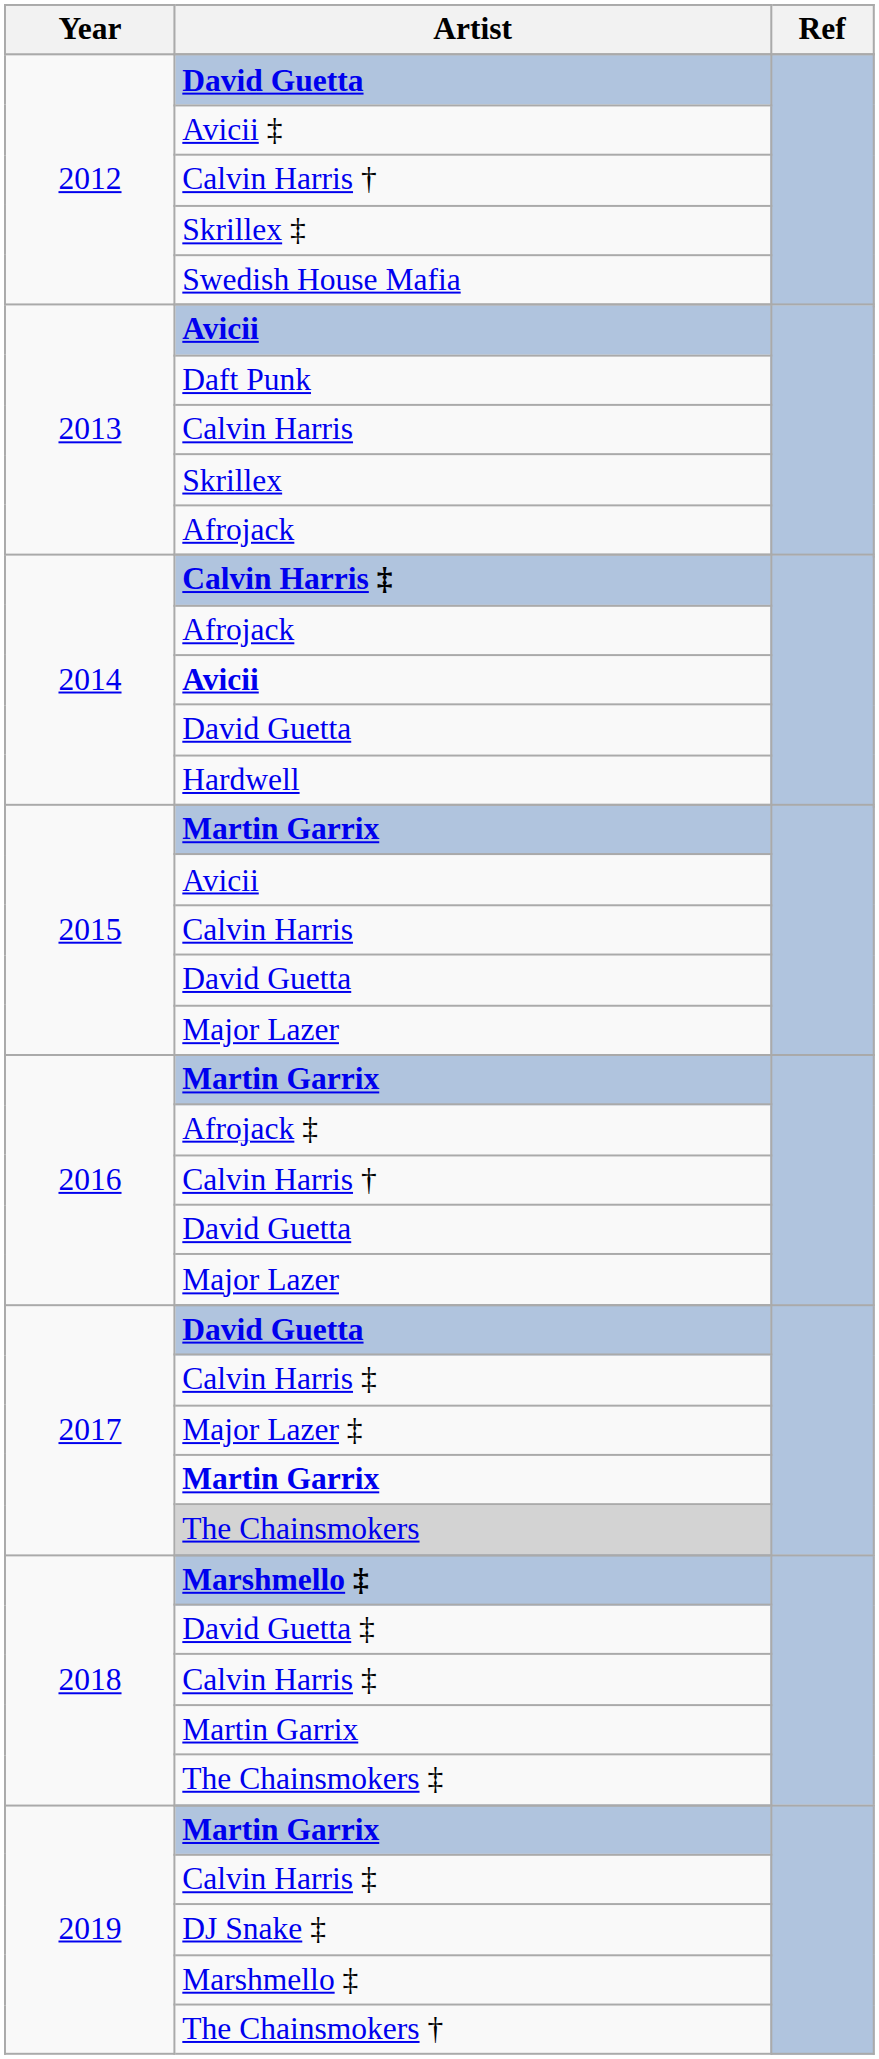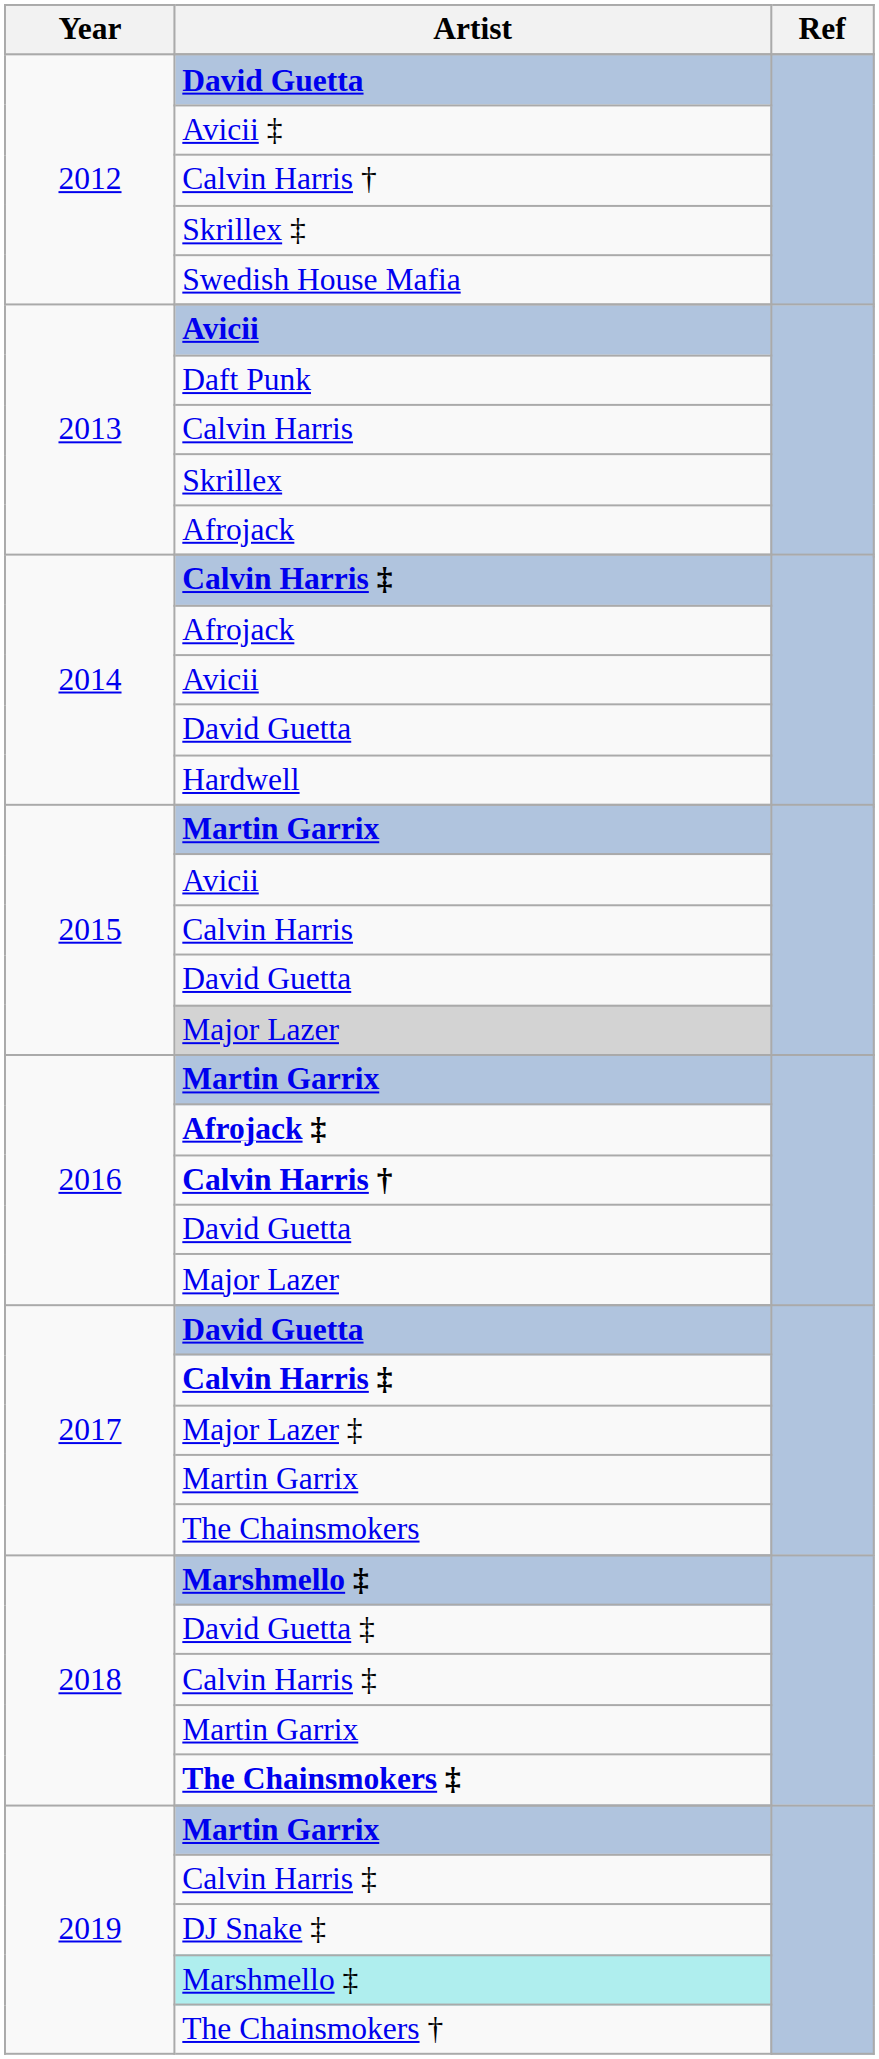(221, 679) bold -> (221, 679) normal
(261, 1029) no background -> (261, 1029) lightgrey background
(250, 1129) normal -> (254, 1129) bold
(279, 1179) normal -> (287, 1179) bold
(279, 1379) normal -> (287, 1379) bold
(281, 1479) bold -> (270, 1479) normal
(301, 1529) lightgrey background -> (301, 1529) no background
(313, 1779) normal -> (322, 1779) bold
(270, 1979) no background -> (270, 1979) paleturquoise background
